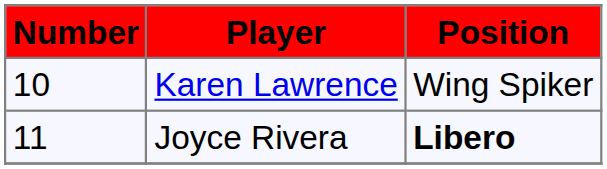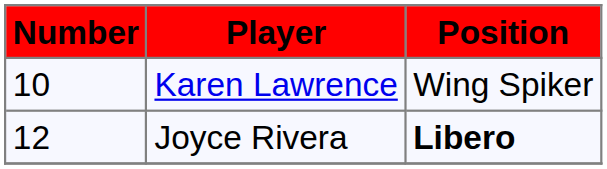(30, 137) 11 -> (31, 137) 12
